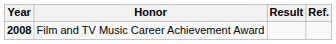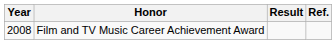(19, 30) bold -> (19, 30) normal
